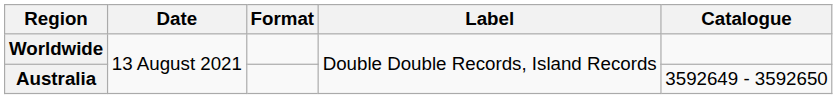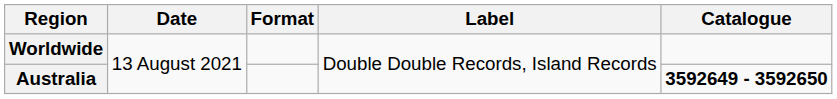(747, 78) normal -> (747, 78) bold
